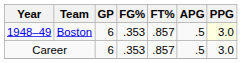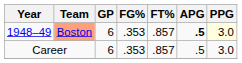(74, 32) no background -> (74, 32) lightsalmon background
(200, 32) normal -> (200, 32) bold
